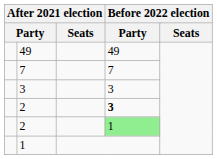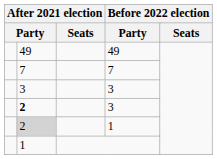(22, 107) normal -> (22, 107) bold
(111, 107) bold -> (111, 107) normal
(22, 126) no background -> (22, 126) lightgrey background
(111, 126) lightgreen background -> (111, 126) no background
